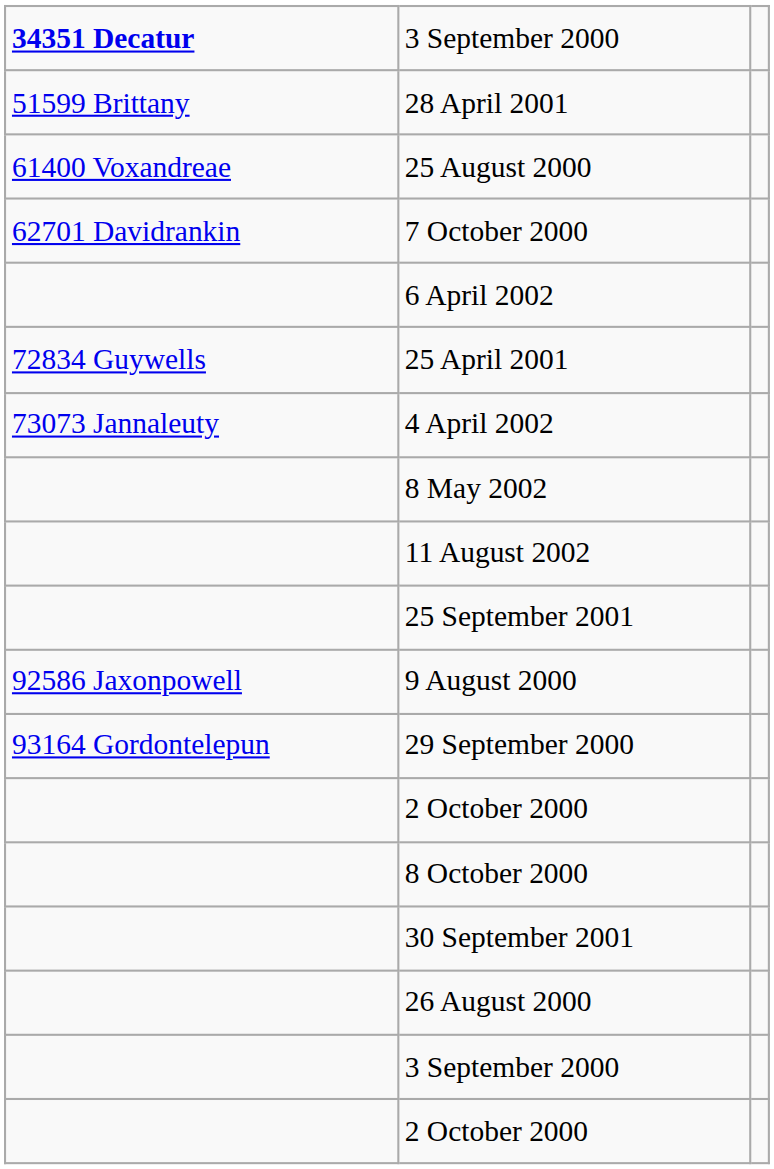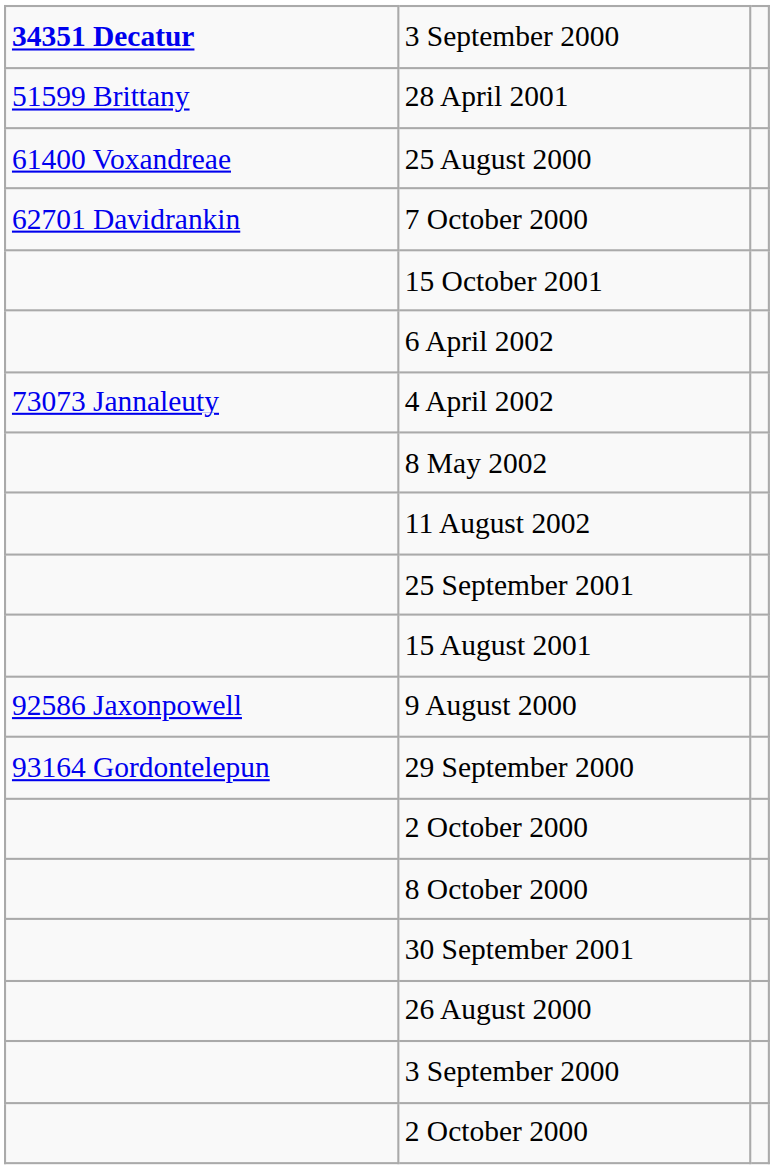+ row: (201, 280)
- row: (109, 359)
+ row: (201, 646)
